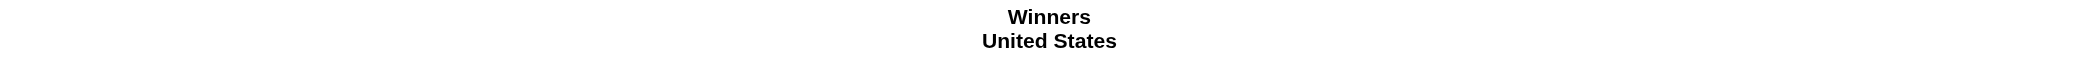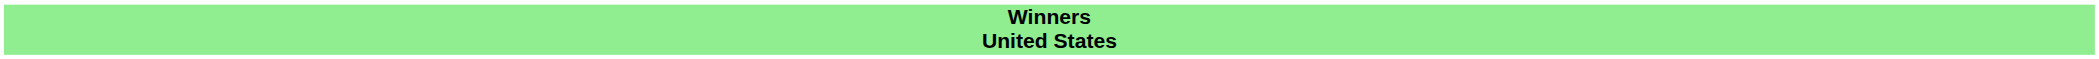(1049, 29) no background -> (1049, 29) lightgreen background
